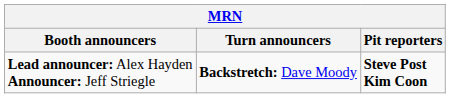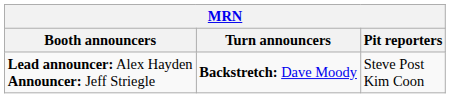(396, 72) bold -> (394, 72) normal
